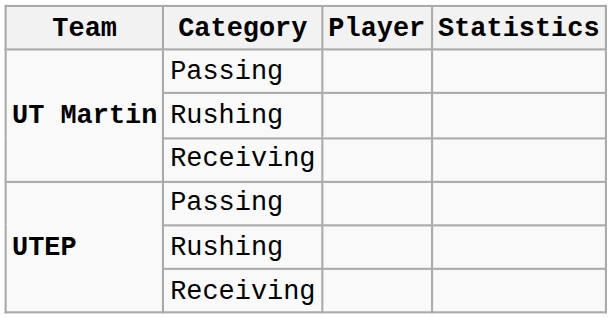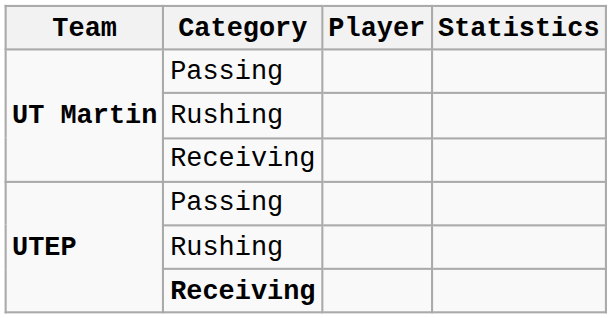(243, 291) normal -> (243, 291) bold
